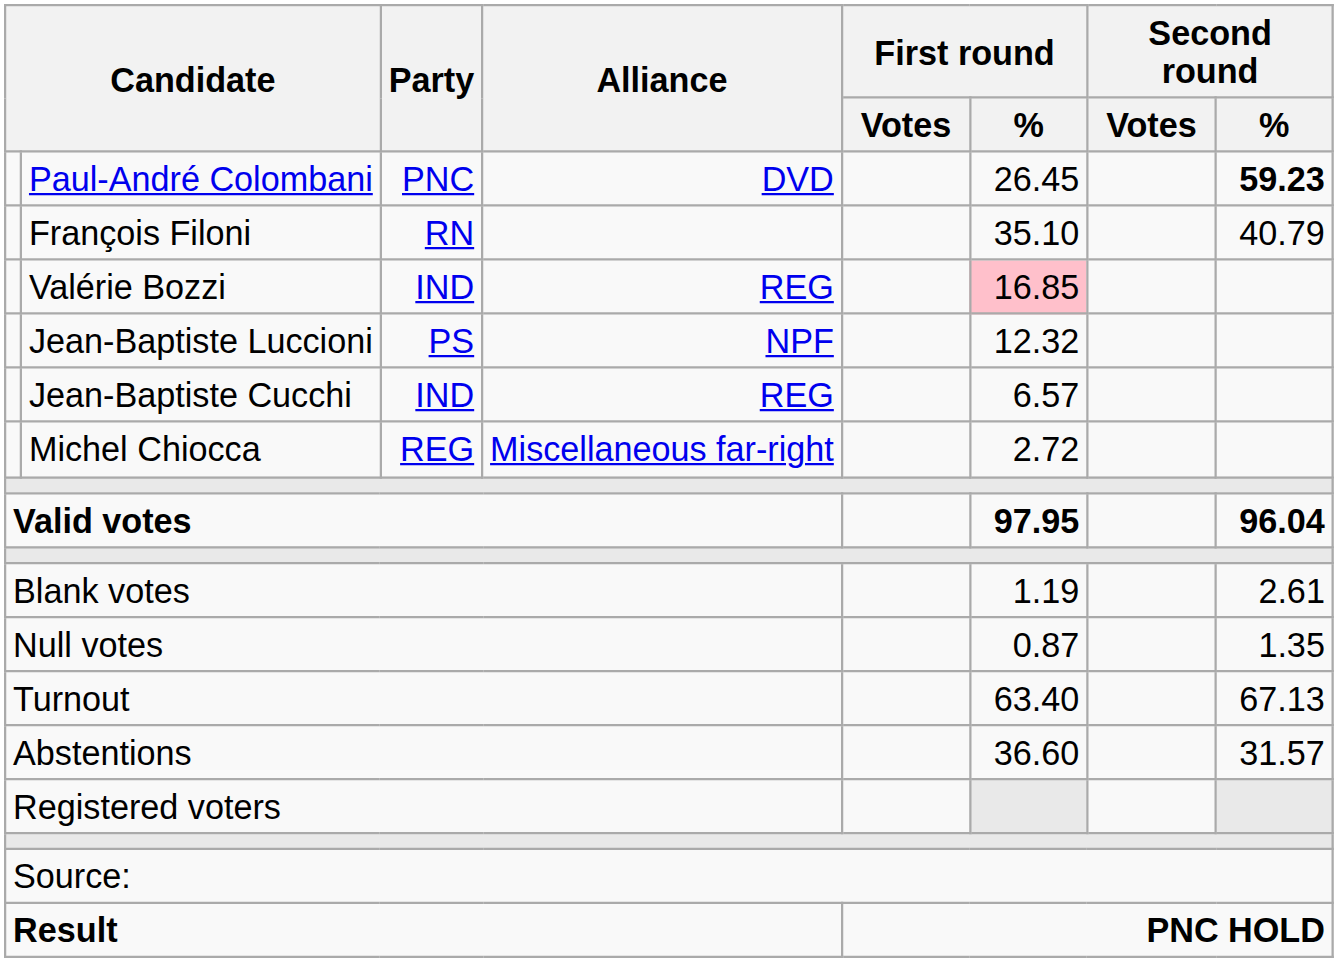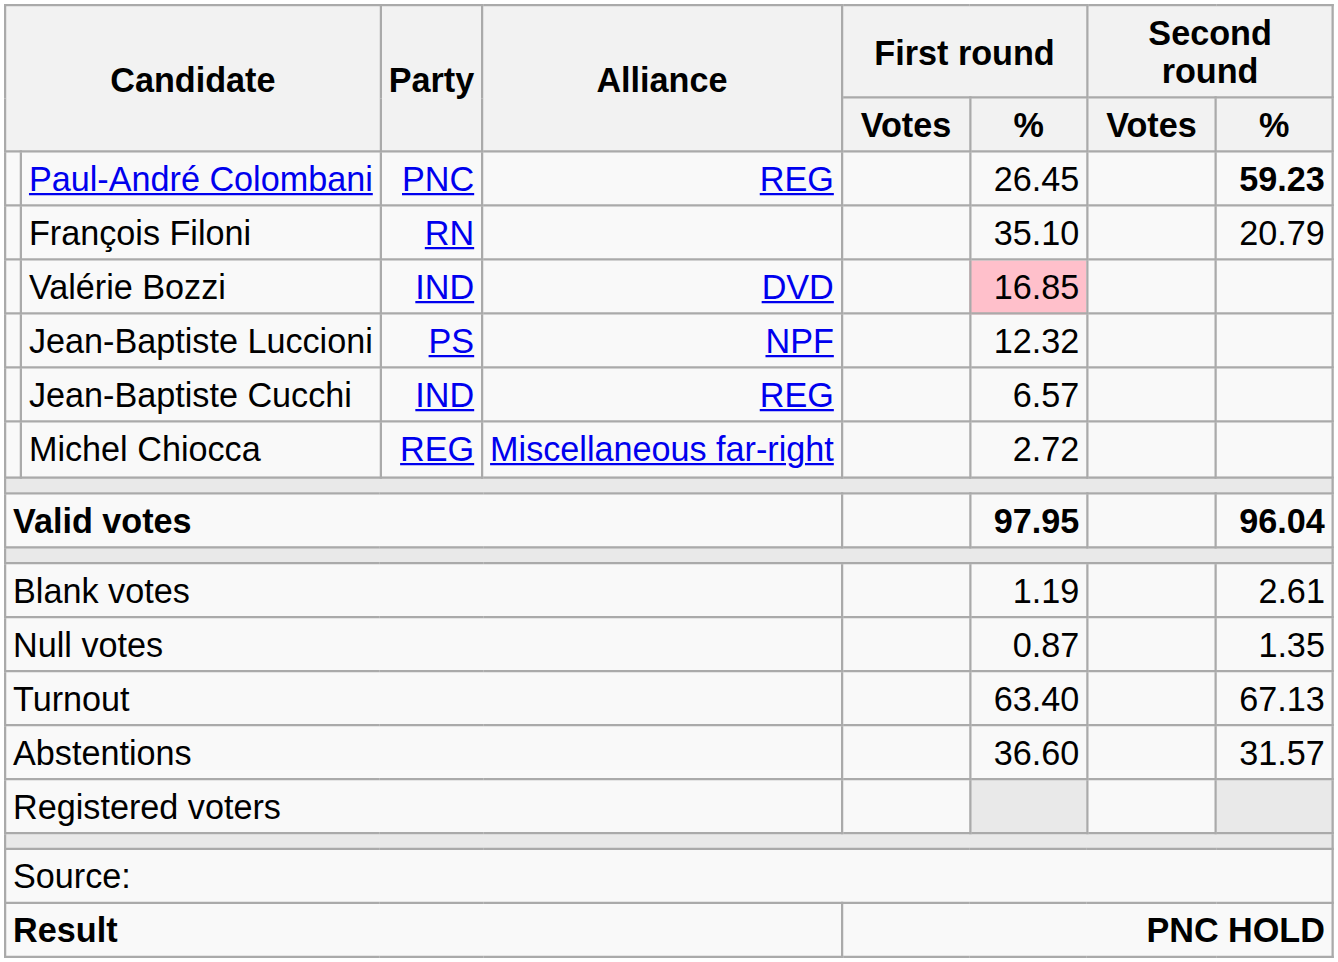(798, 179) DVD -> (797, 179) REG
(1282, 233) 40.79 -> (1282, 233) 20.79
(797, 287) REG -> (798, 287) DVD
